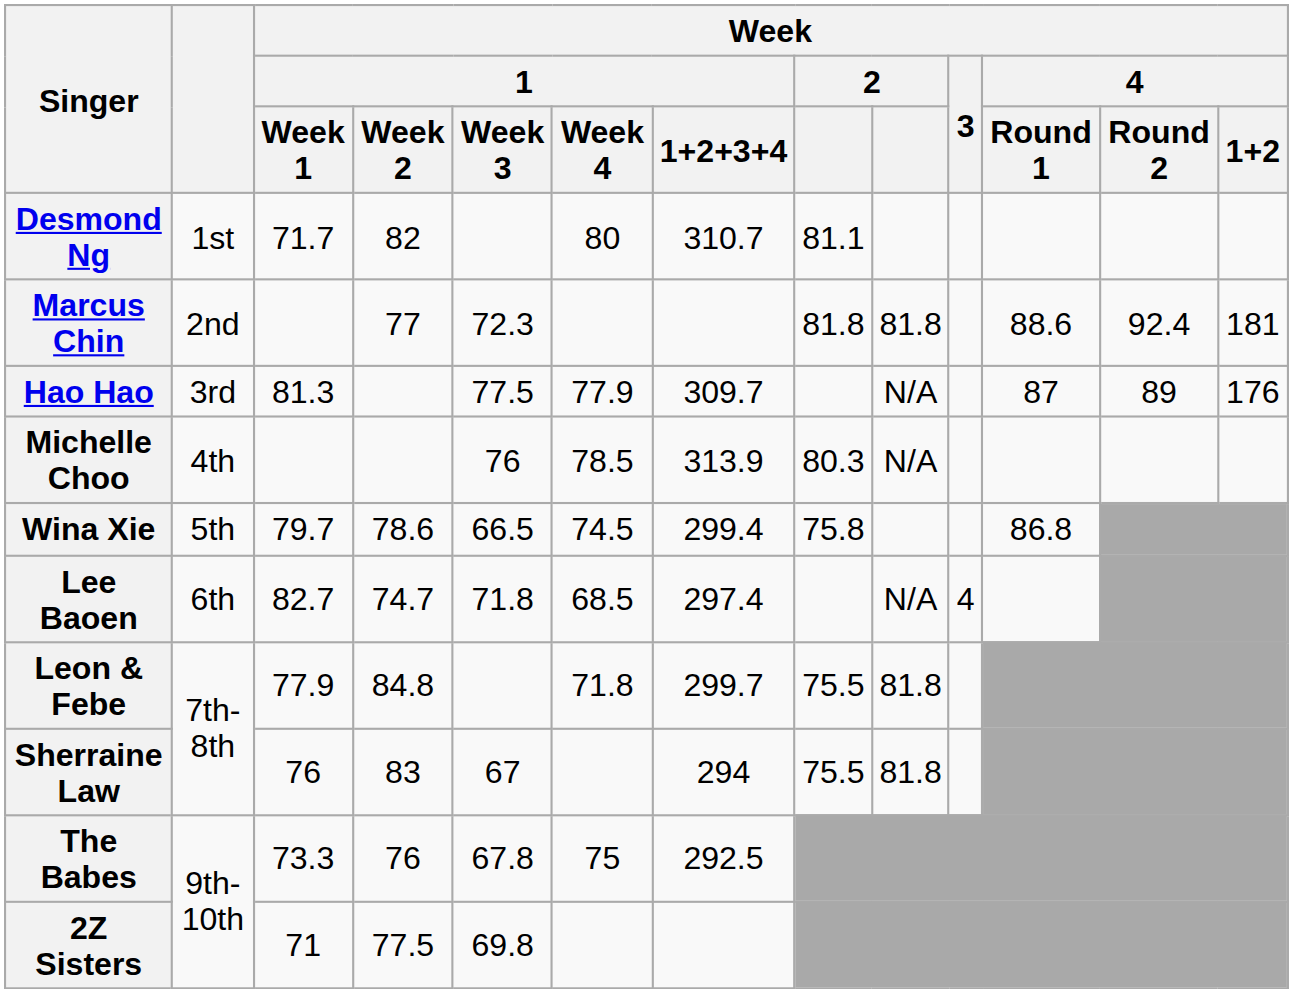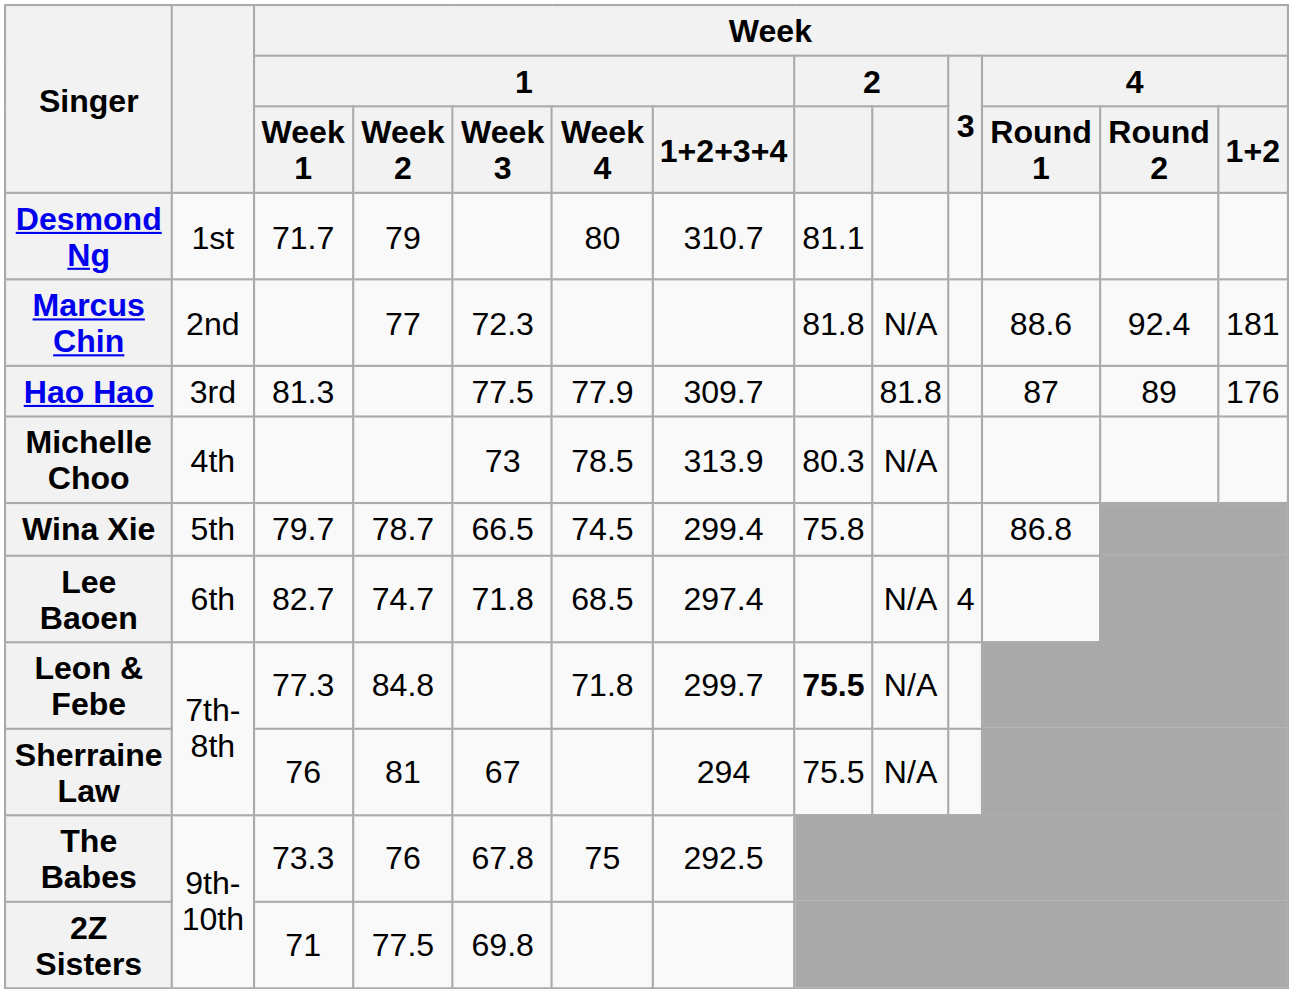(403, 237) 82 -> (403, 237) 79
(911, 323) 81.8 -> (911, 323) N/A
(911, 392) N/A -> (911, 392) 81.8
(503, 461) 76 -> (503, 461) 73
(403, 530) 78.6 -> (403, 530) 78.7
(303, 685) 77.9 -> (303, 685) 77.3
(833, 685) normal -> (833, 685) bold
(911, 685) 81.8 -> (911, 685) N/A
(403, 772) 83 -> (403, 772) 81
(911, 772) 81.8 -> (911, 772) N/A
